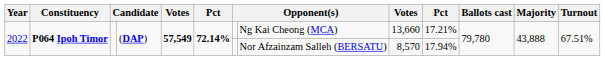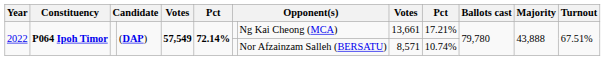(406, 30) 13,660 -> (406, 30) 13,661
(408, 47) 8,570 -> (408, 47) 8,571
(441, 47) 17.94% -> (441, 47) 10.74%
